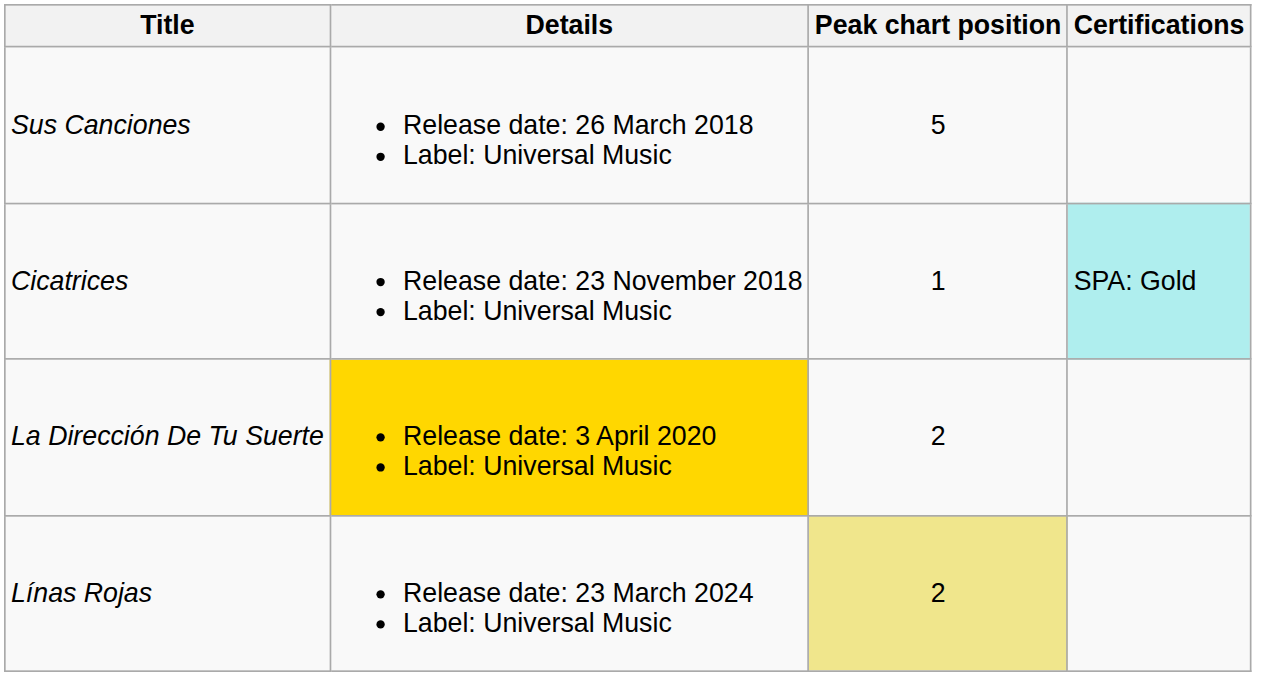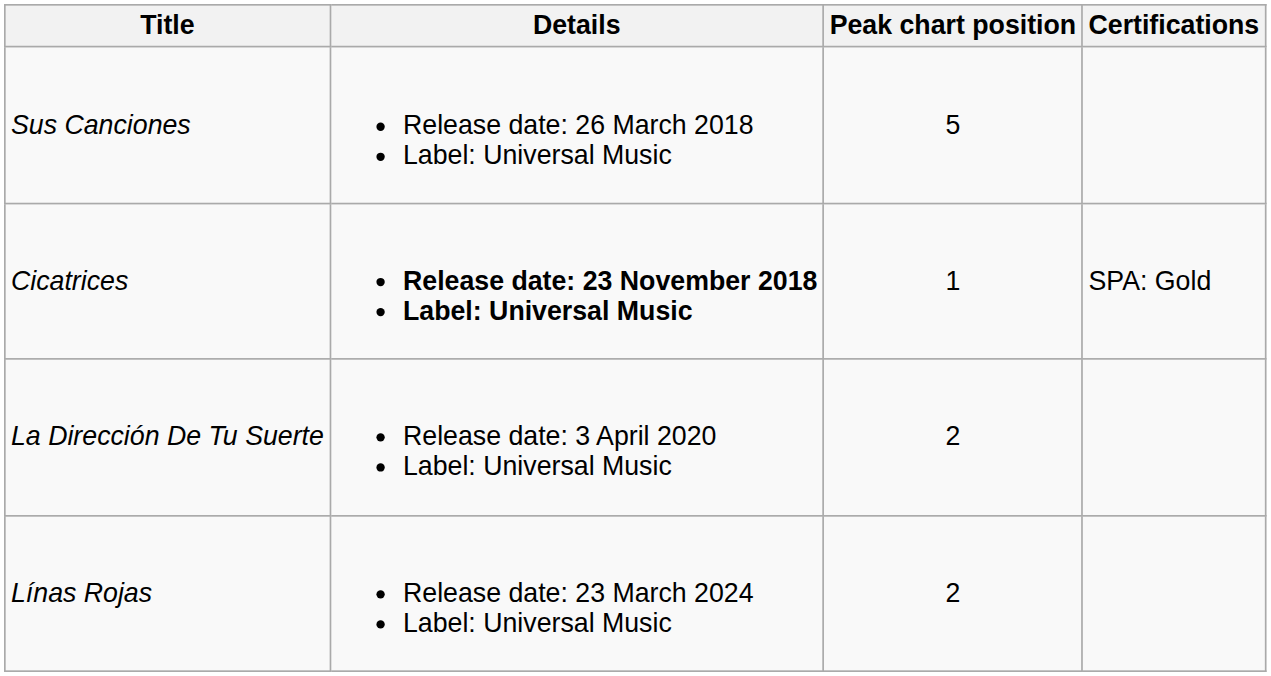(569, 296) normal -> (577, 296) bold
(1135, 280) paleturquoise background -> (1150, 280) no background
(569, 452) gold background -> (577, 452) no background
(938, 592) khaki background -> (953, 592) no background
